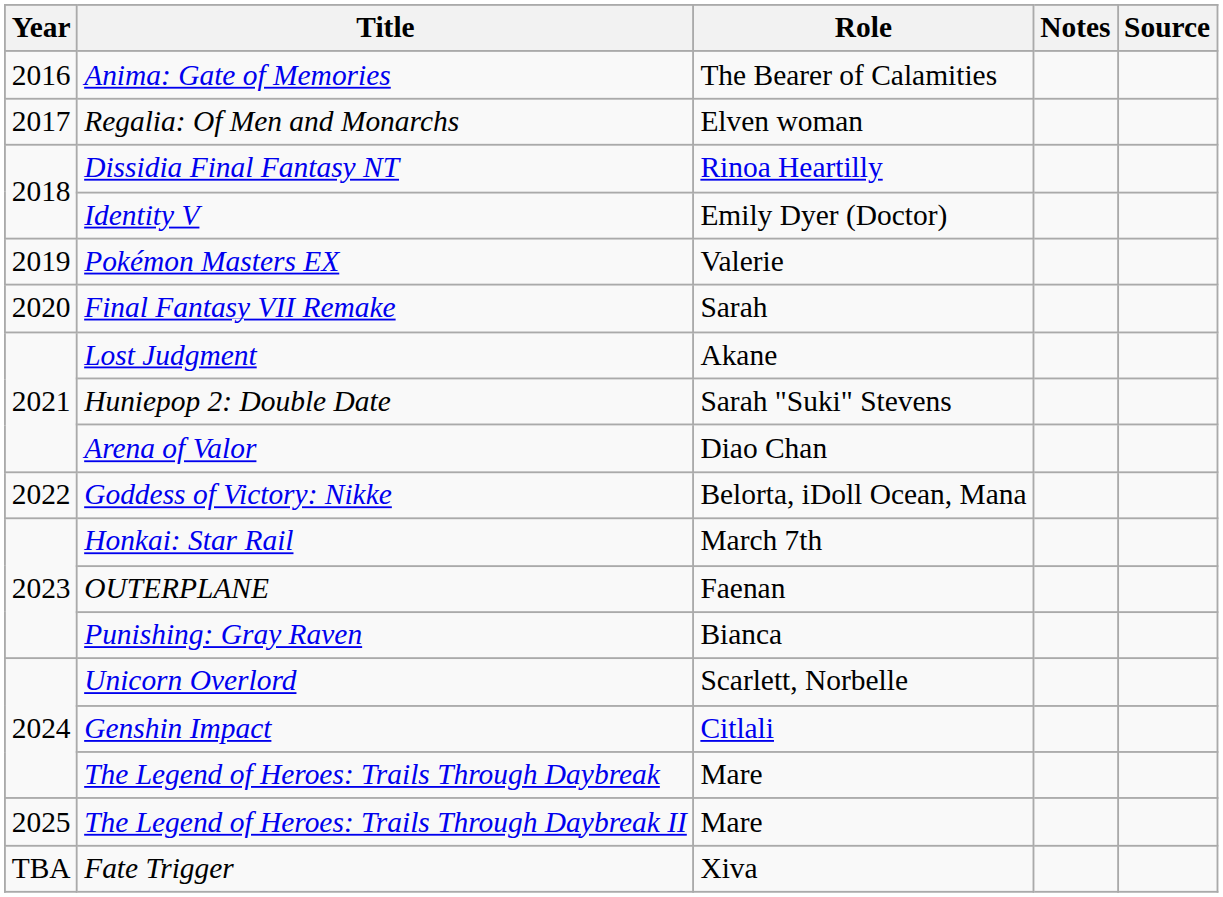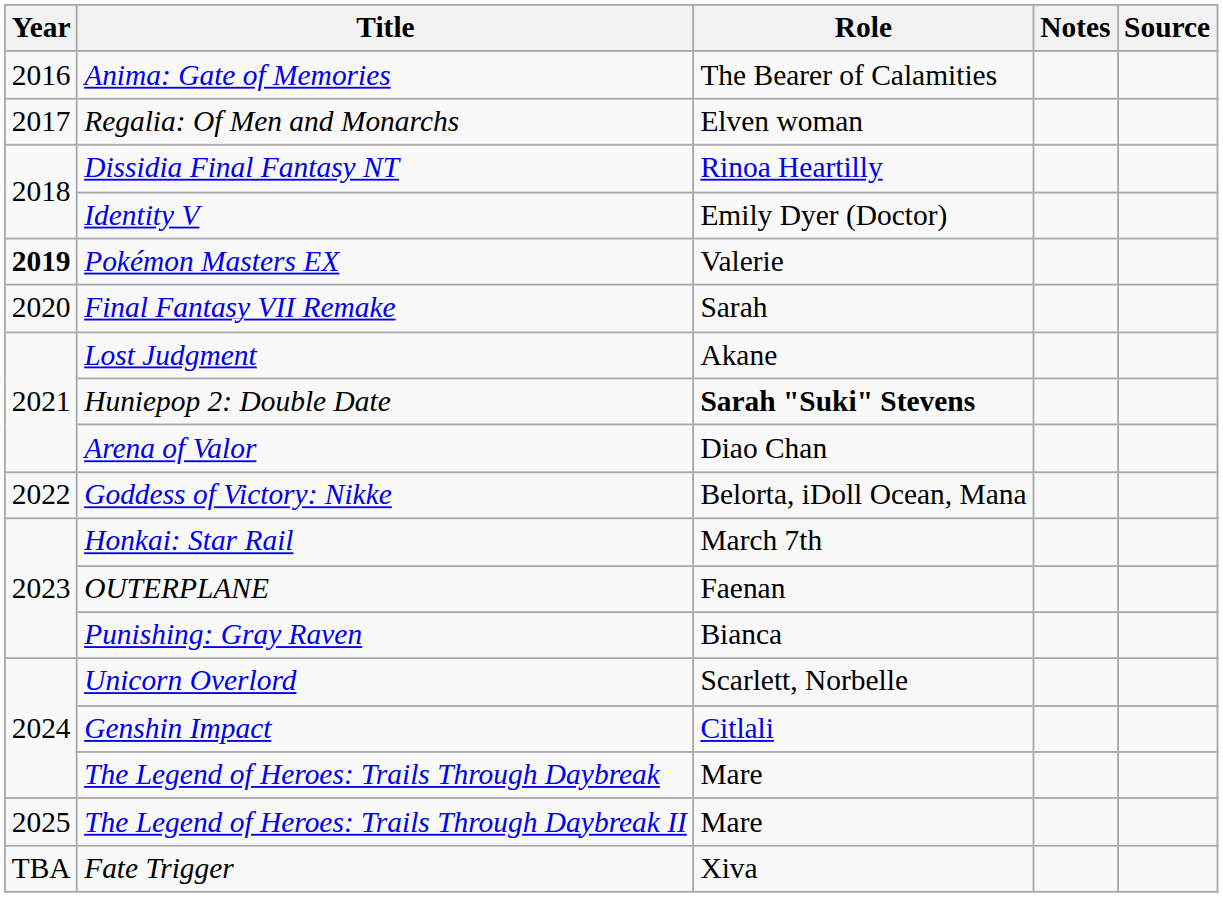(41, 261) normal -> (41, 261) bold
(826, 401) normal -> (838, 401) bold
